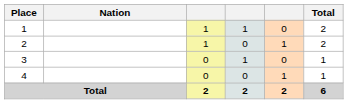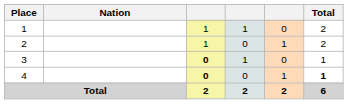(206, 60) normal -> (206, 60) bold
(206, 75) normal -> (206, 75) bold
(323, 75) normal -> (323, 75) bold
